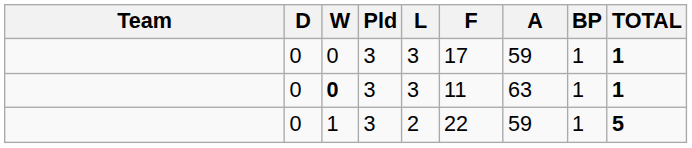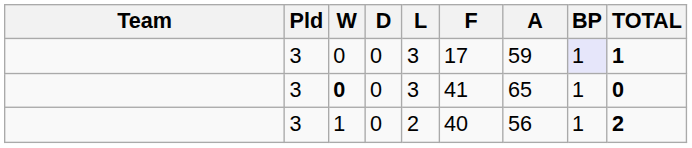columns swapped: (380, 21) <-> (303, 21)
(578, 55) no background -> (578, 55) lavender background
(455, 90) 11 -> (456, 90) 41
(520, 90) 63 -> (520, 90) 65
(618, 90) 1 -> (618, 90) 0
(456, 124) 22 -> (456, 124) 40
(520, 124) 59 -> (520, 124) 56
(618, 124) 5 -> (618, 124) 2
